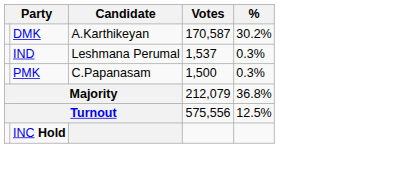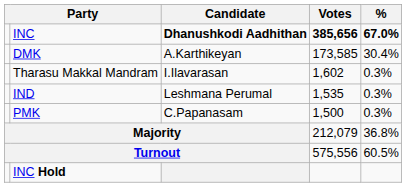+ row: (24, 34)
(208, 34) 170,587 -> (335, 53) 173,585
(254, 34) 30.2% -> (381, 53) 30.4%
+ row: (85, 73)
(201, 53) 1,537 -> (328, 93) 1,535
(254, 113) 12.5% -> (381, 152) 60.5%
